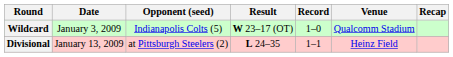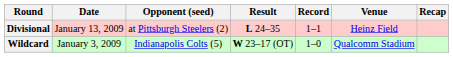rows swapped: (28, 28) <-> (28, 44)
